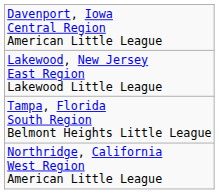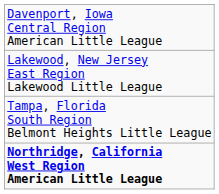(85, 166) normal -> (85, 166) bold
